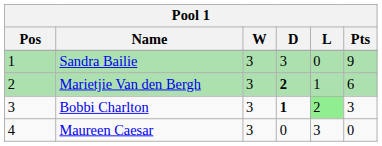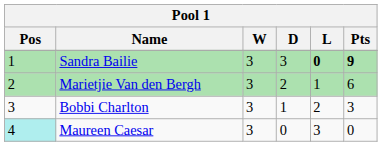(317, 61) normal -> (317, 61) bold
(351, 61) normal -> (351, 61) bold
(283, 84) bold -> (283, 84) normal
(283, 107) bold -> (283, 107) normal
(317, 107) lightgreen background -> (317, 107) no background
(11, 130) no background -> (11, 130) paleturquoise background
